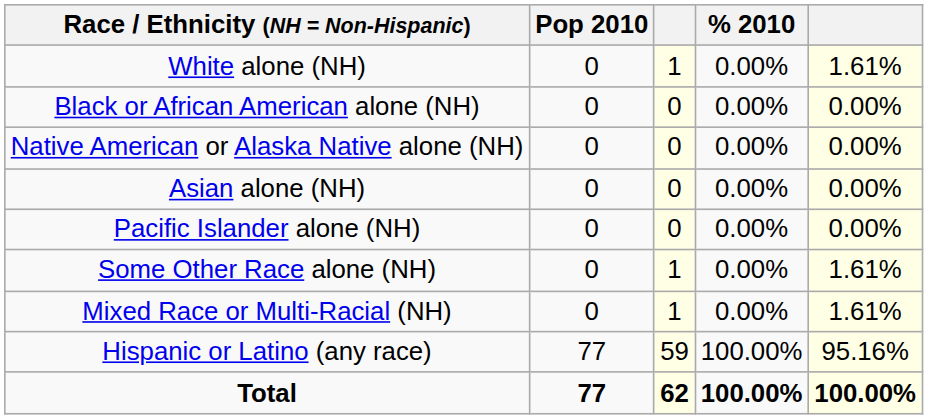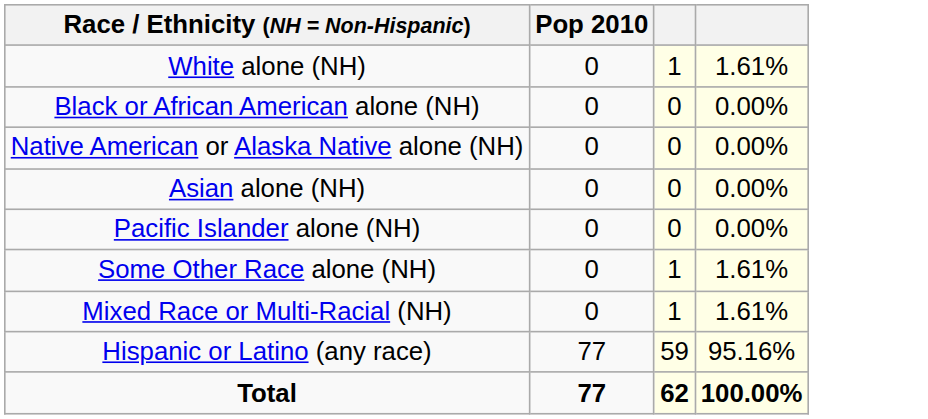- column: (752, 24)
